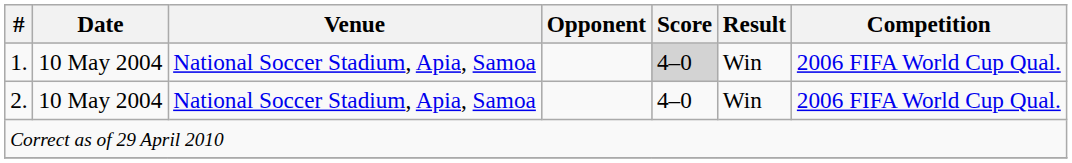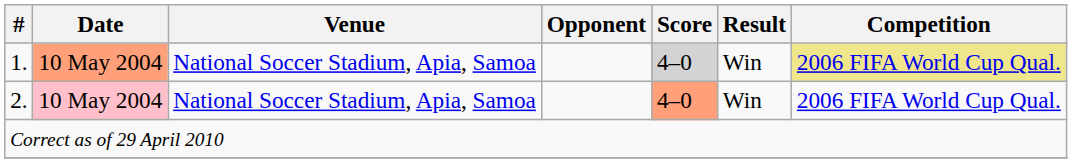(100, 62) no background -> (100, 62) lightsalmon background
(929, 62) no background -> (929, 62) khaki background
(100, 100) no background -> (100, 100) pink background
(674, 100) no background -> (674, 100) lightsalmon background
